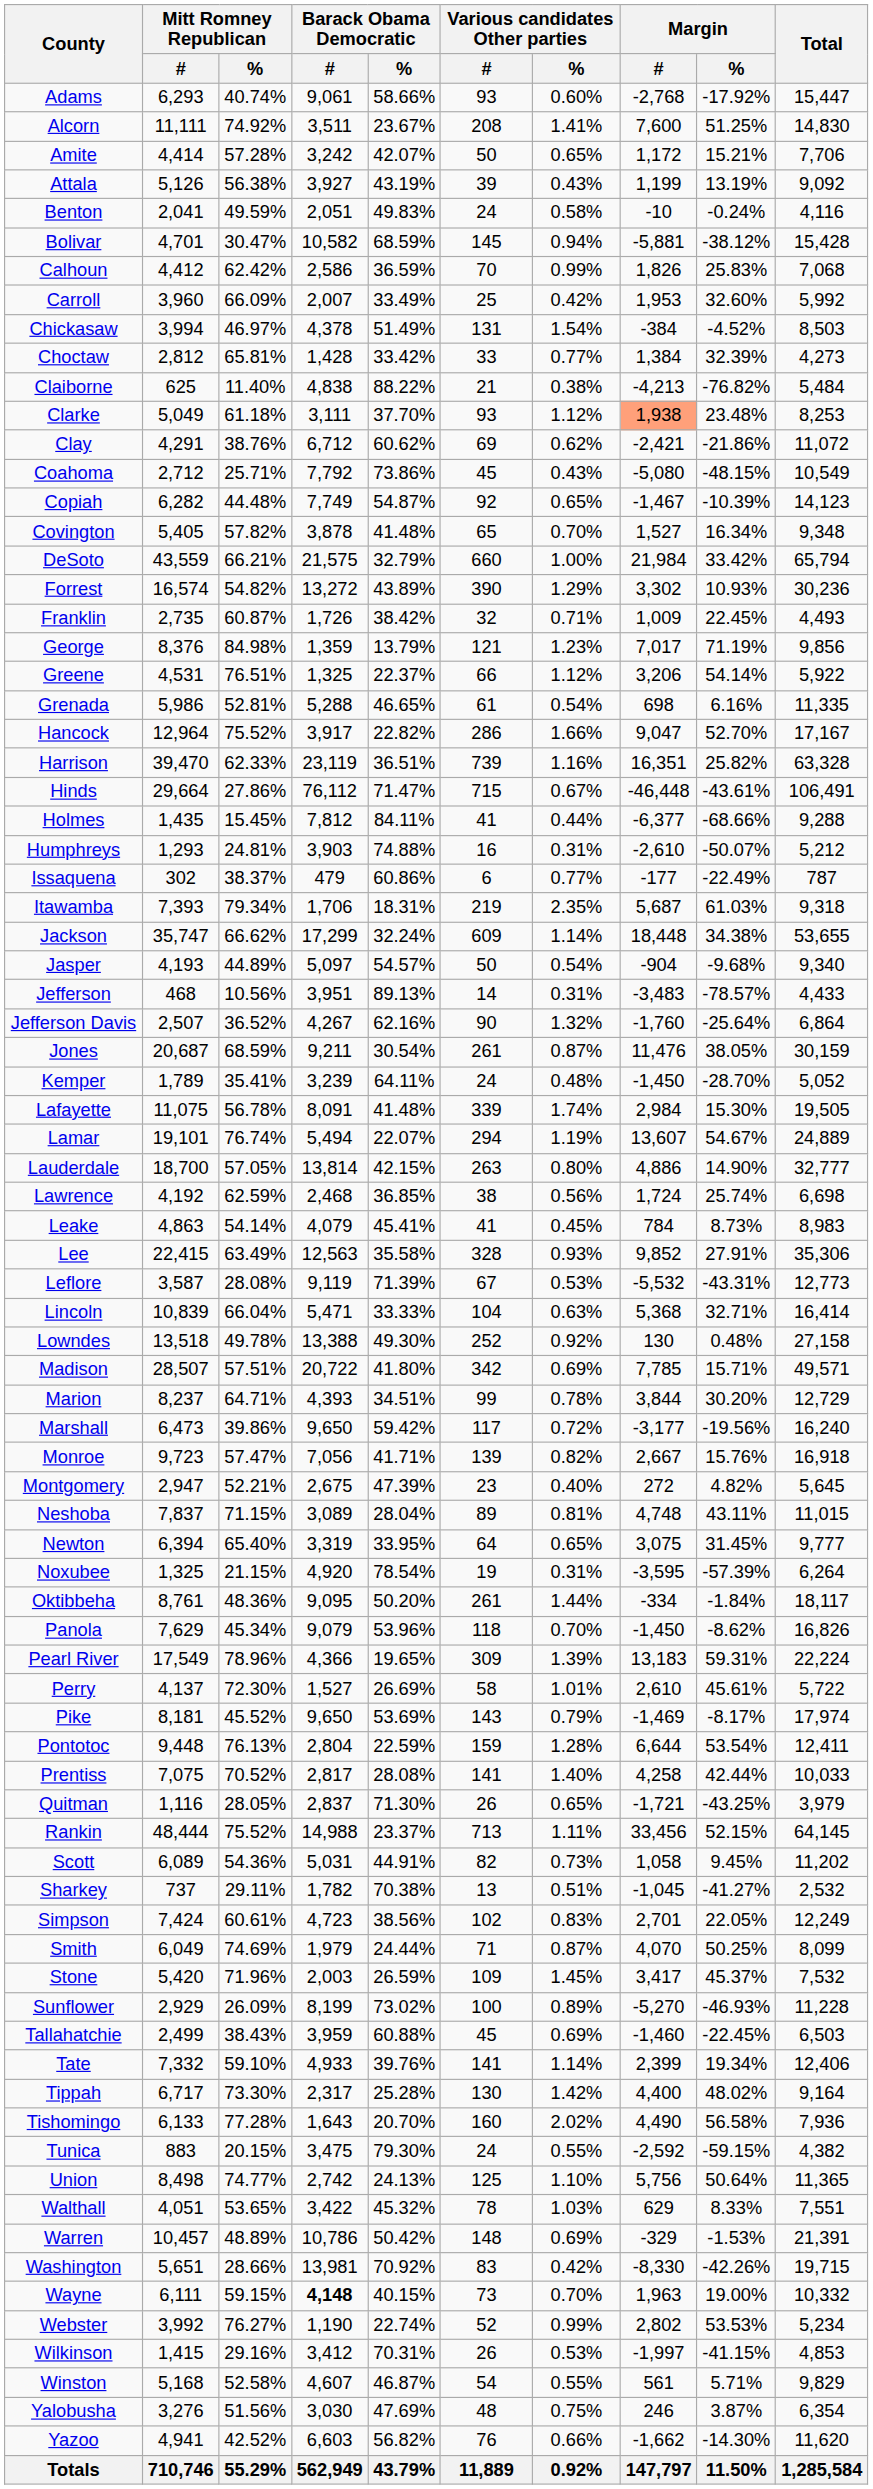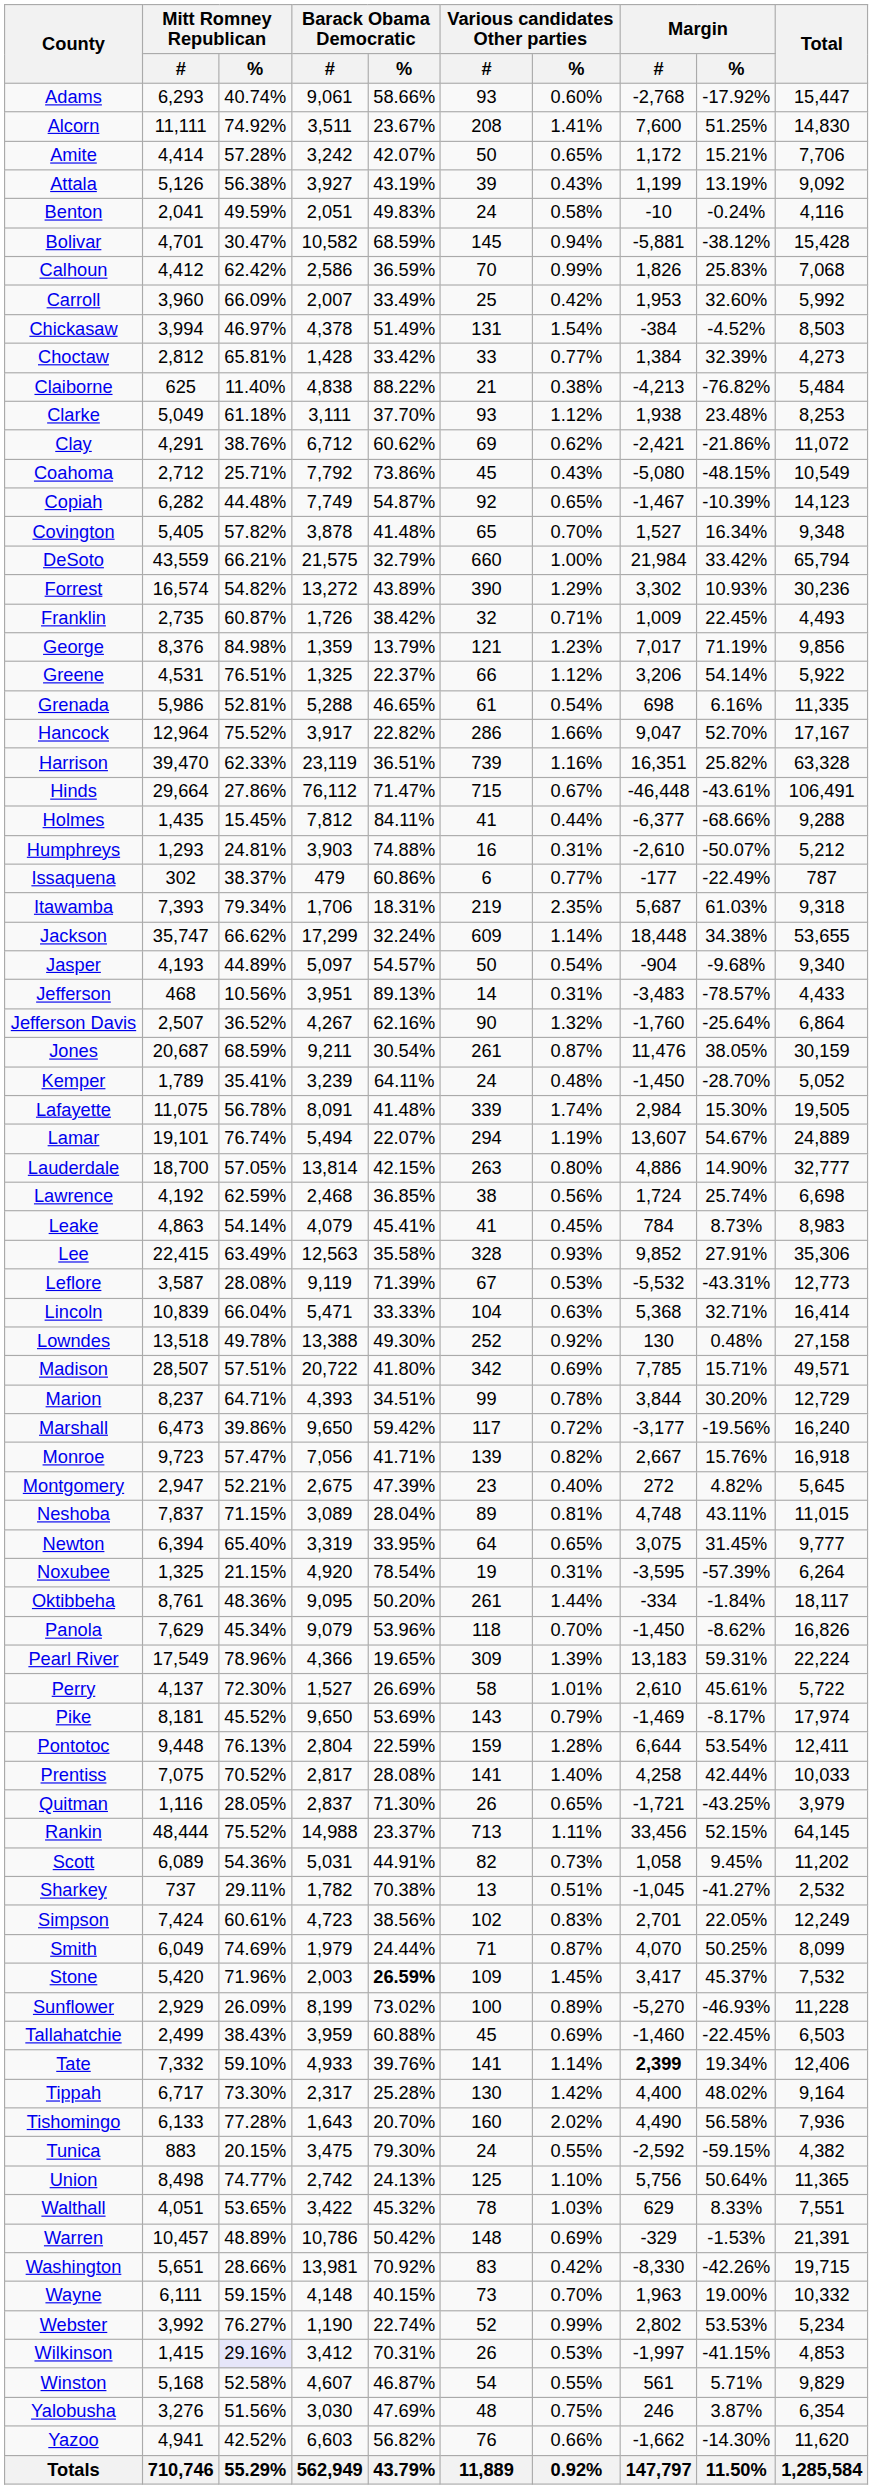(659, 415) lightsalmon background -> (659, 415) no background
(404, 1977) normal -> (404, 1977) bold
(659, 2064) normal -> (659, 2064) bold
(330, 2295) bold -> (330, 2295) normal
(255, 2353) no background -> (255, 2353) lavender background
